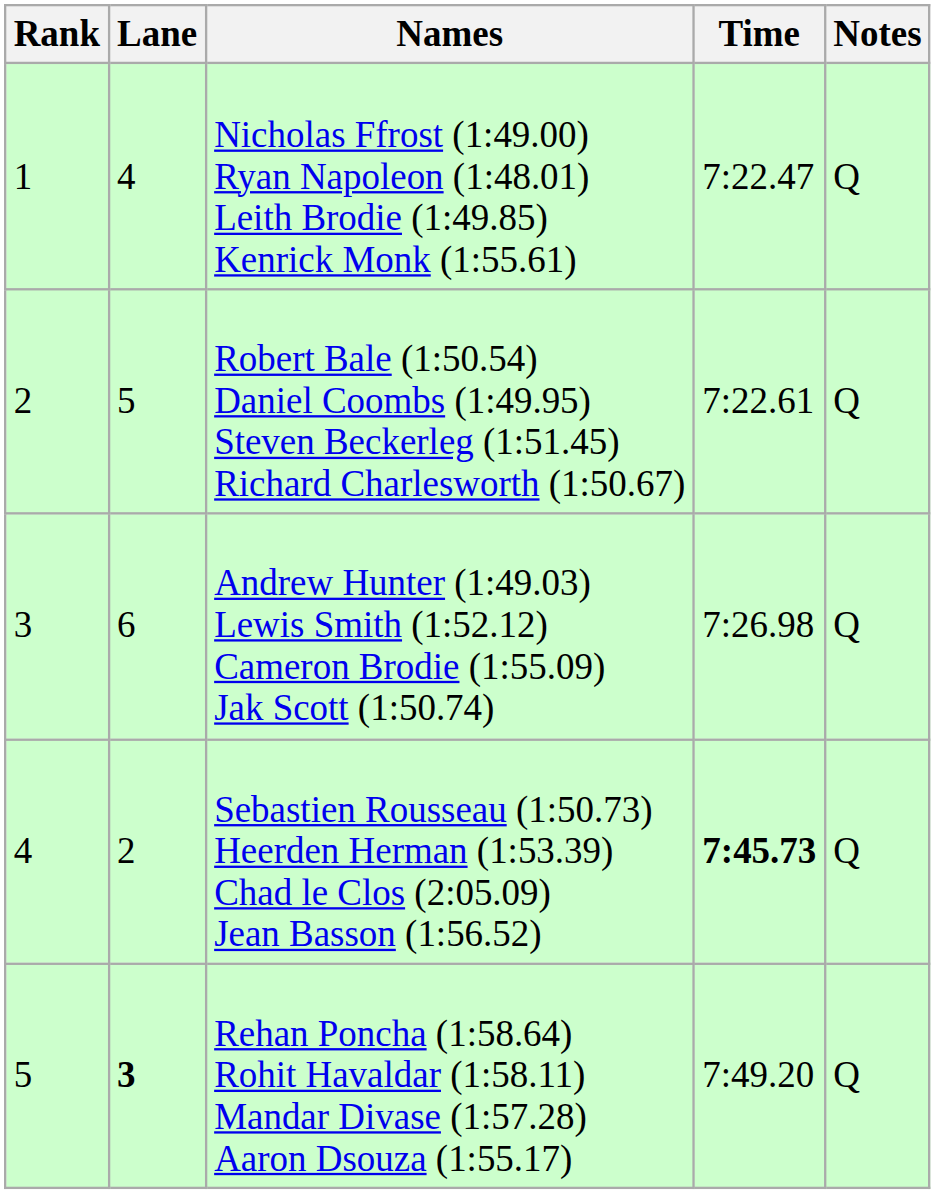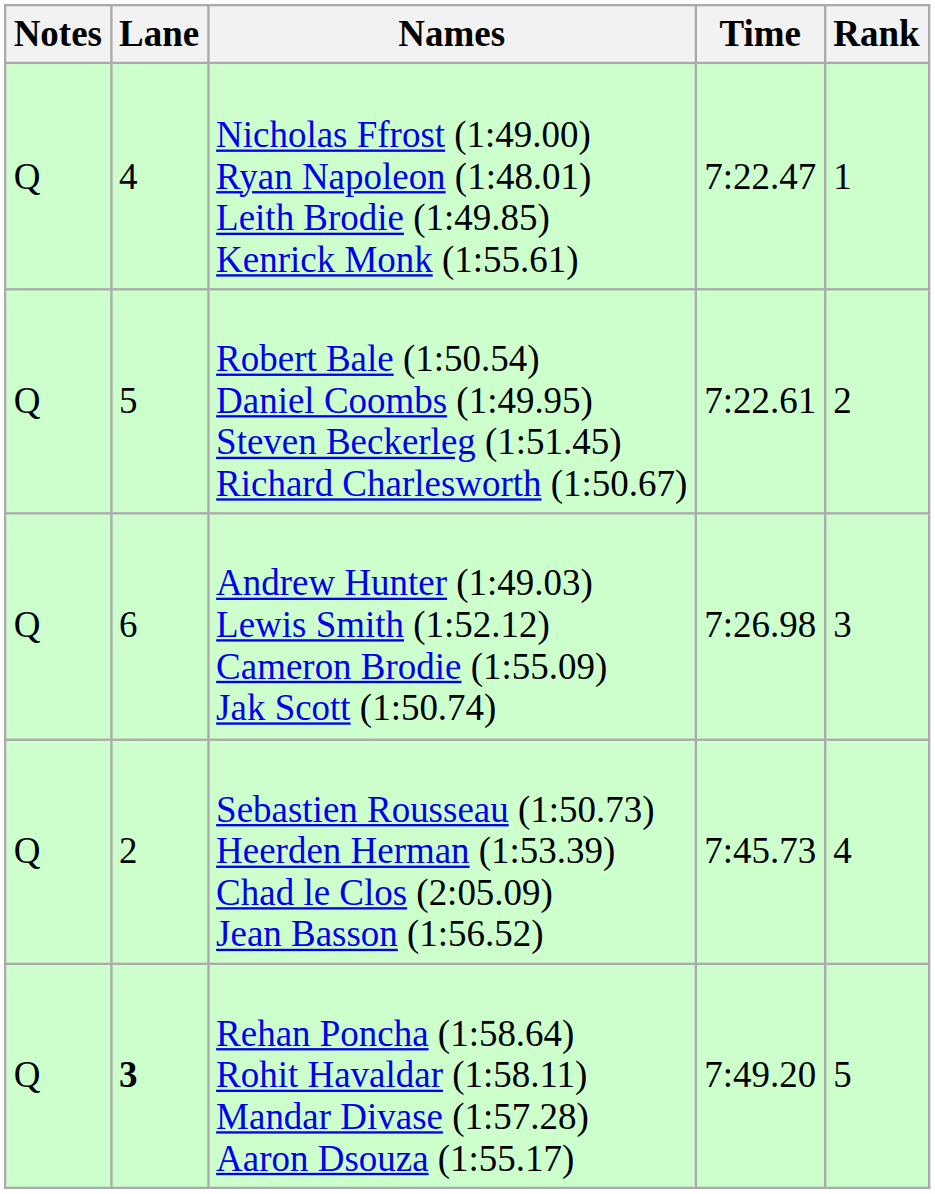columns swapped: (57, 33) <-> (877, 33)
(759, 850) bold -> (760, 850) normal
